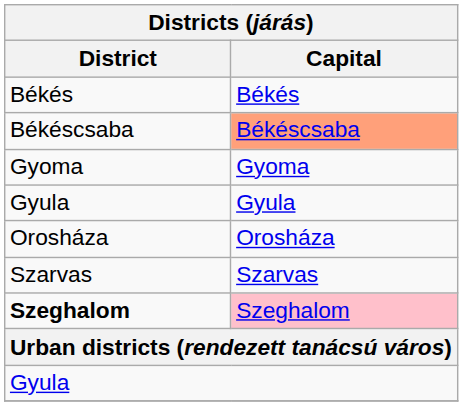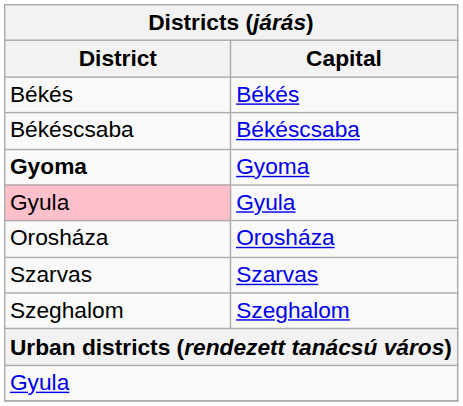(298, 130) lightsalmon background -> (298, 130) no background
(47, 166) normal -> (48, 166) bold
(40, 202) no background -> (40, 202) pink background
(70, 310) bold -> (67, 310) normal
(293, 310) pink background -> (293, 310) no background
